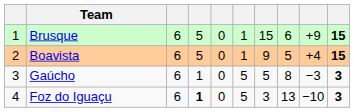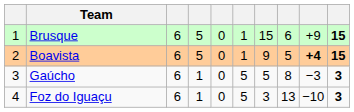(313, 55) normal -> (313, 55) bold
(199, 96) bold -> (199, 96) normal
